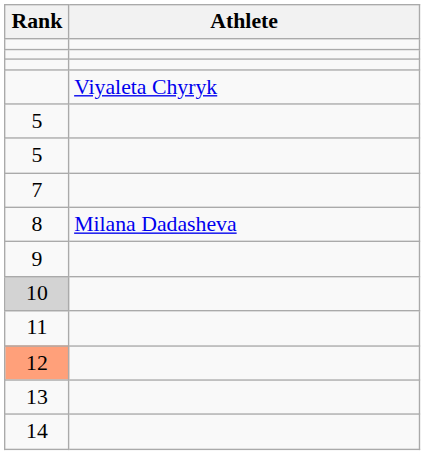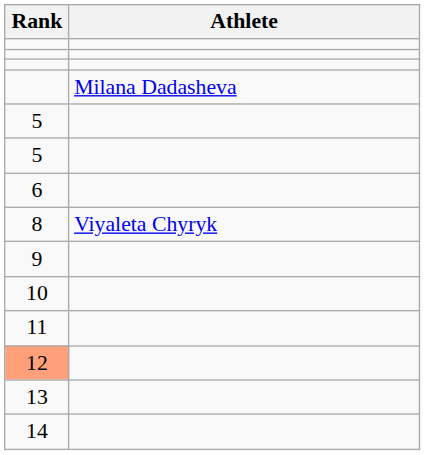(146, 86) Viyaleta Chyryk -> (155, 86) Milana Dadasheva
(37, 189) 7 -> (37, 189) 6
(155, 224) Milana Dadasheva -> (146, 224) Viyaleta Chyryk
(37, 293) lightgrey background -> (37, 293) no background
